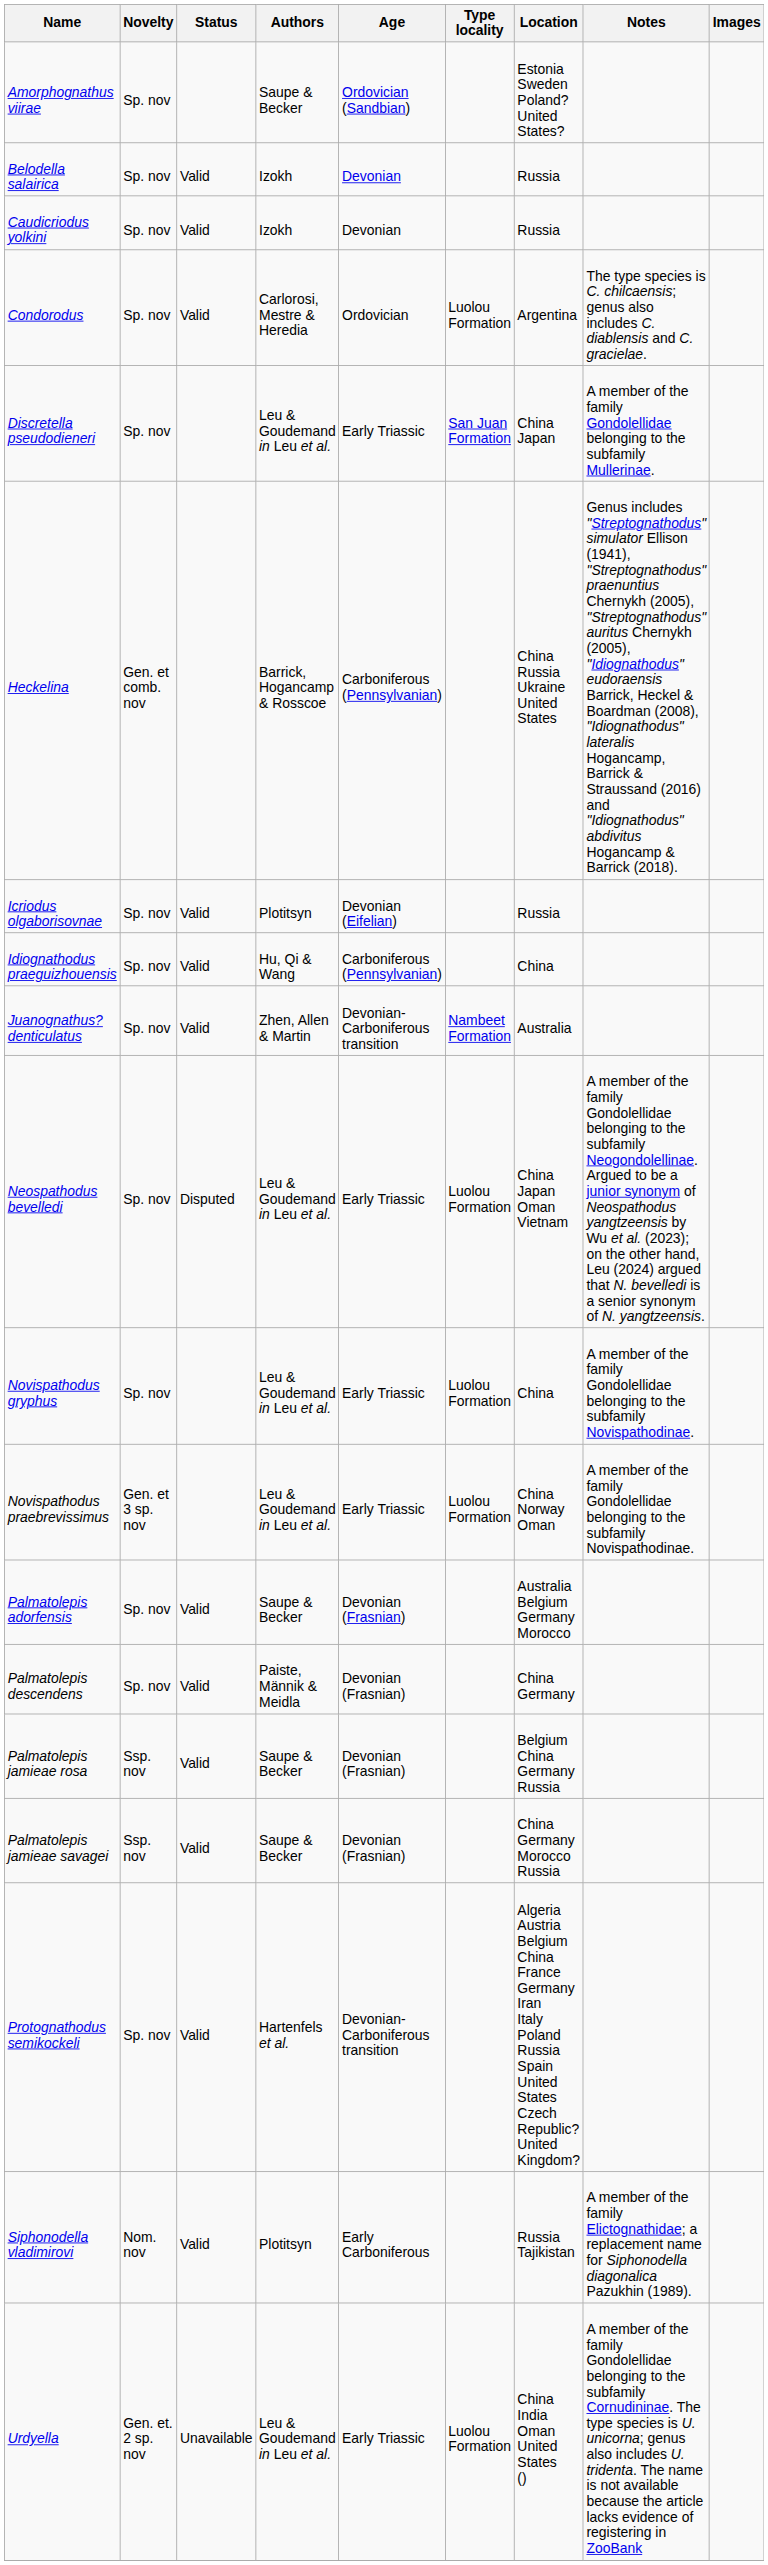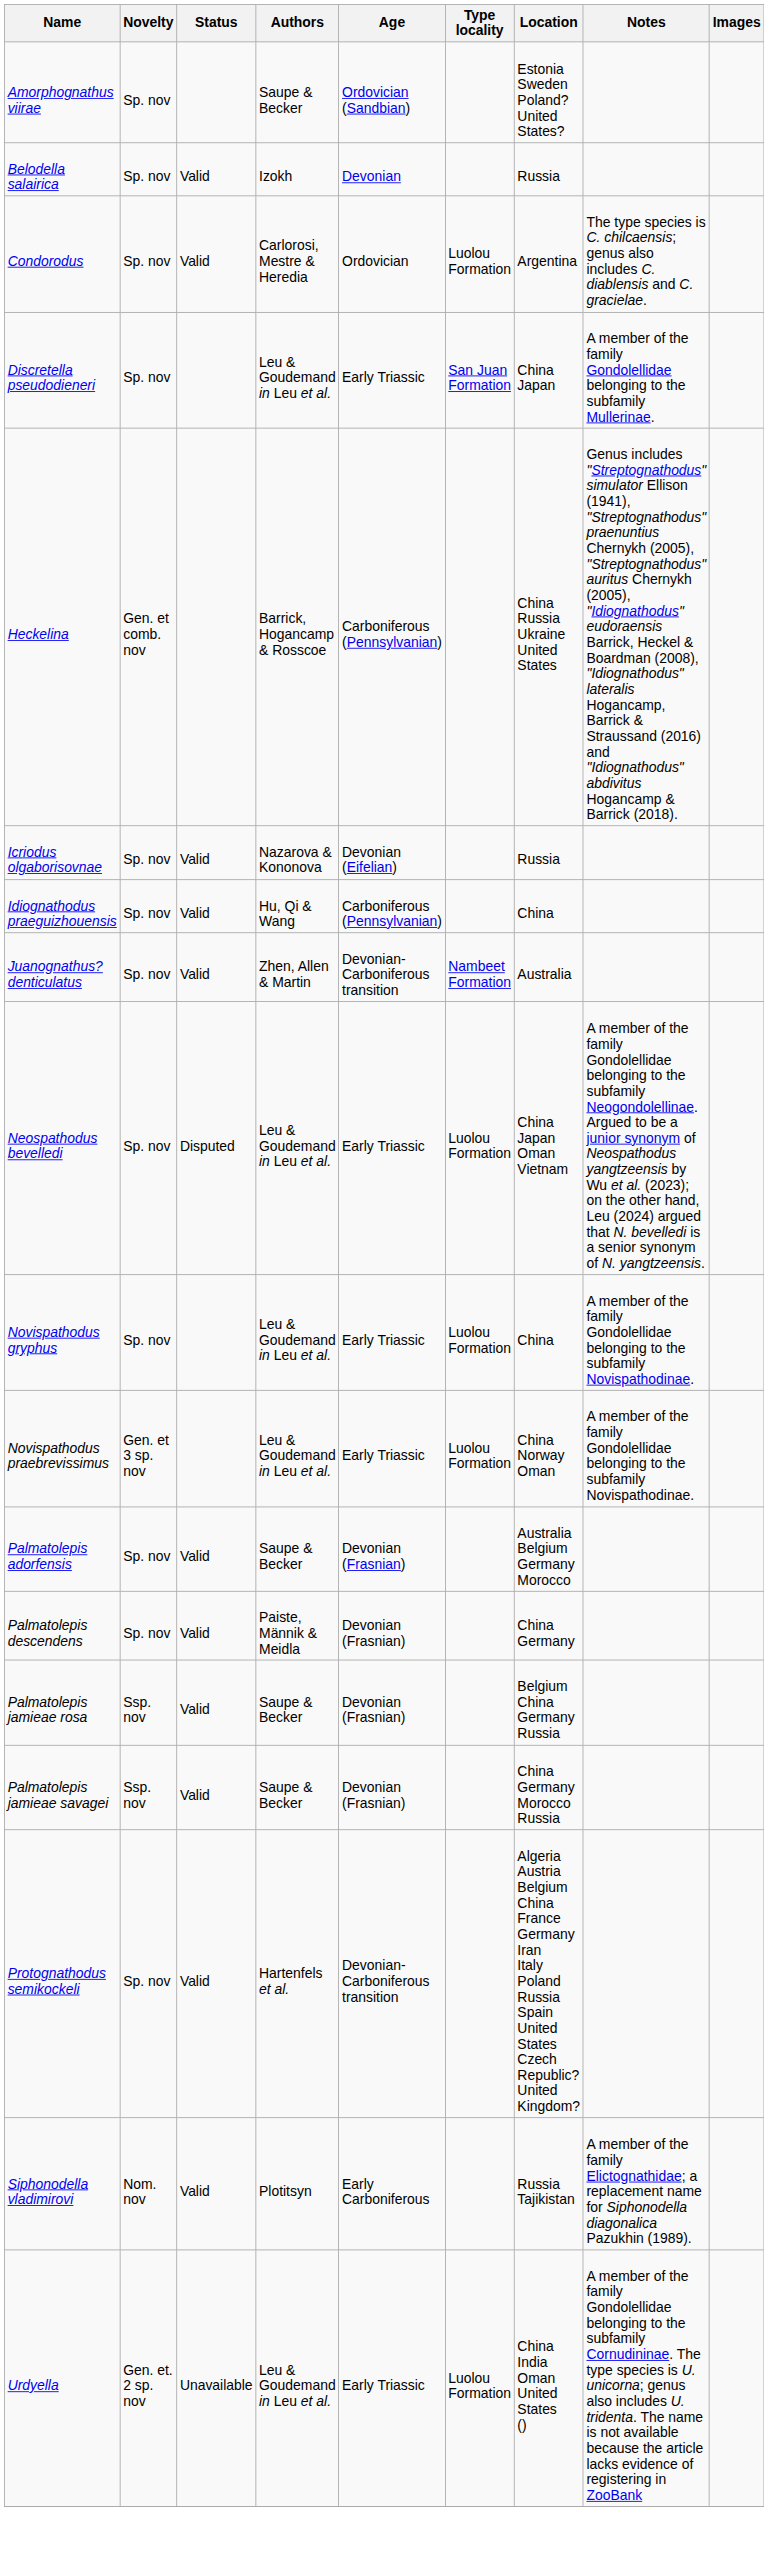- row: (48, 230)
(285, 913) Plotitsyn -> (295, 860) Nazarova & Kononova
